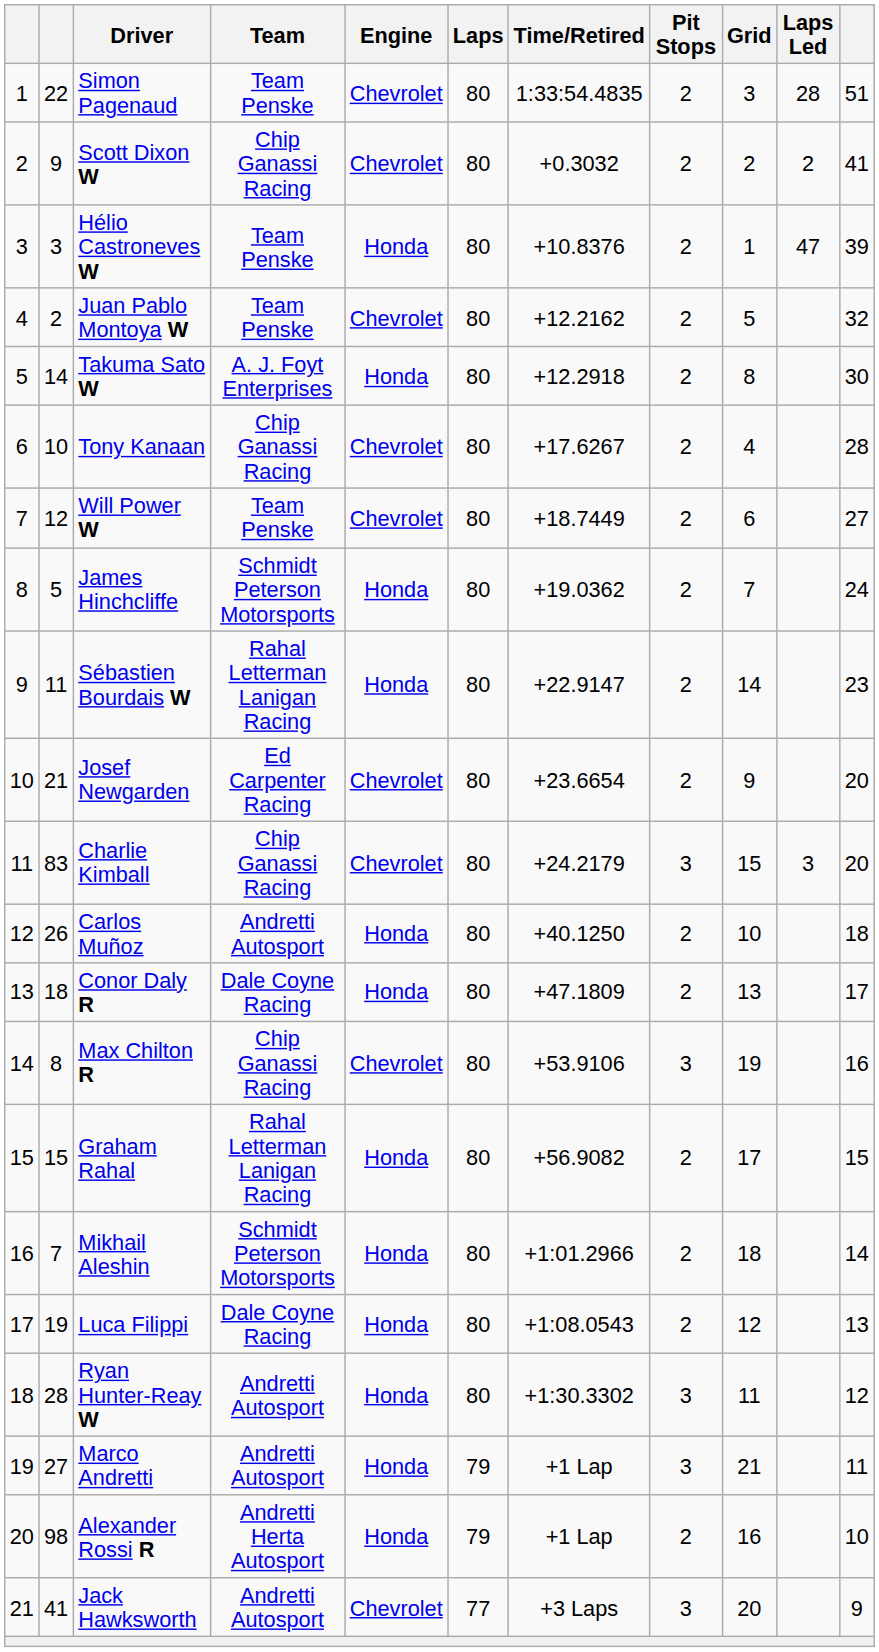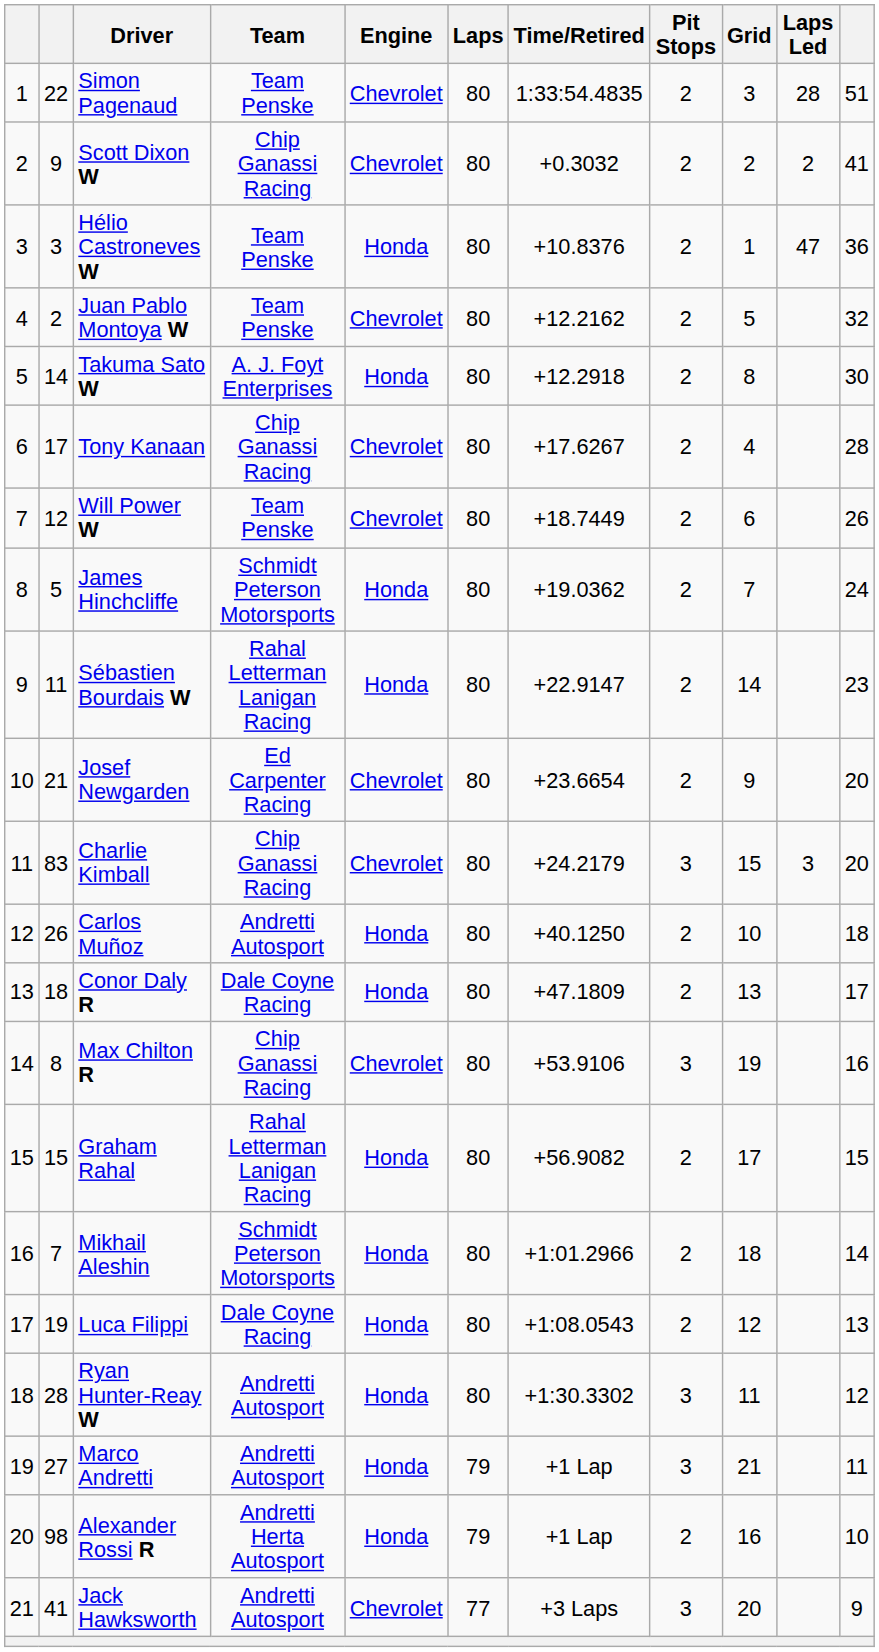(857, 247) 39 -> (857, 247) 36
(56, 447) 10 -> (56, 447) 17
(857, 518) 27 -> (857, 518) 26
